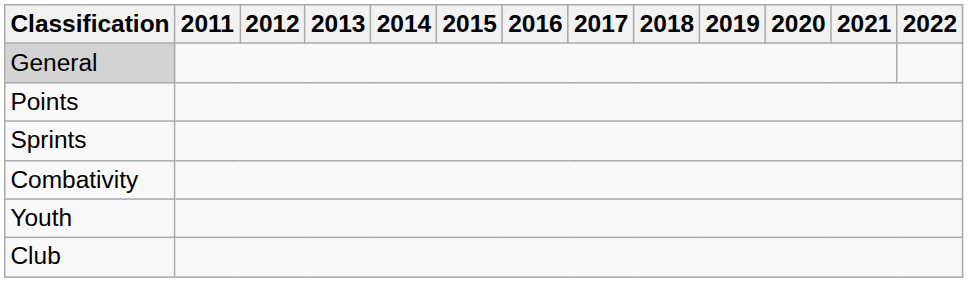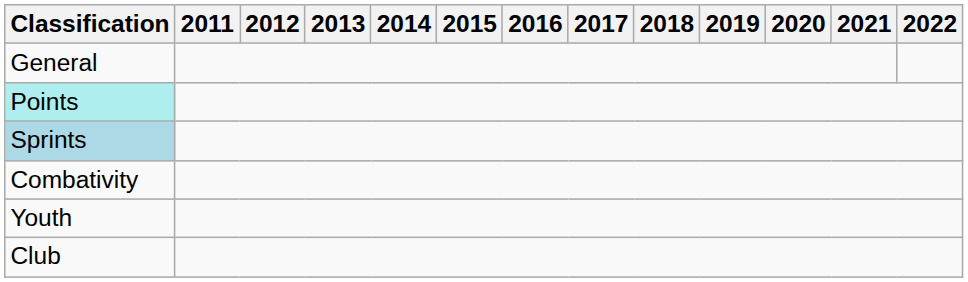(54, 62) lightgrey background -> (54, 62) no background
(44, 101) no background -> (44, 101) paleturquoise background
(49, 140) no background -> (49, 140) lightblue background
